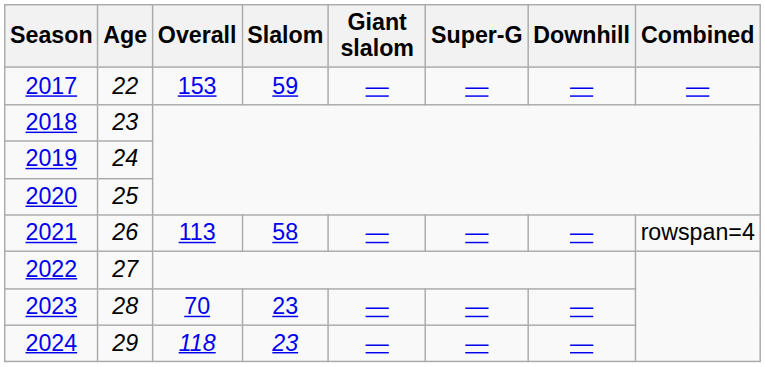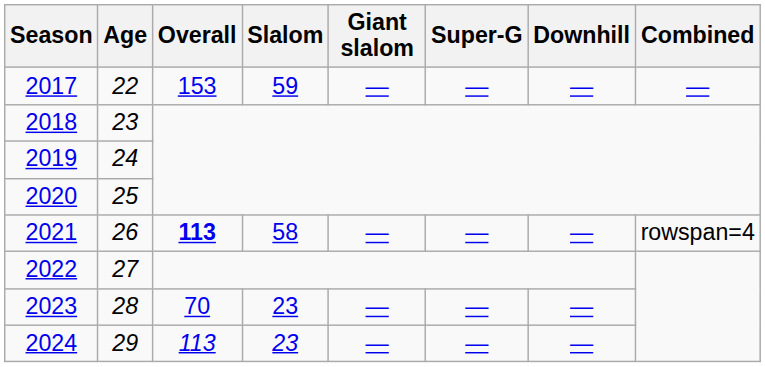(197, 232) normal -> (197, 232) bold
(197, 343) 118 -> (197, 343) 113
